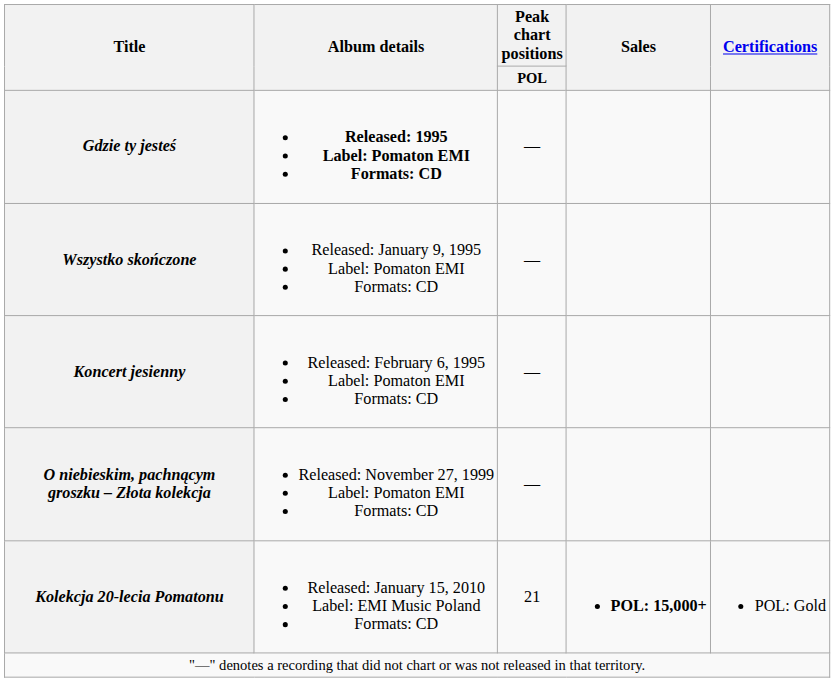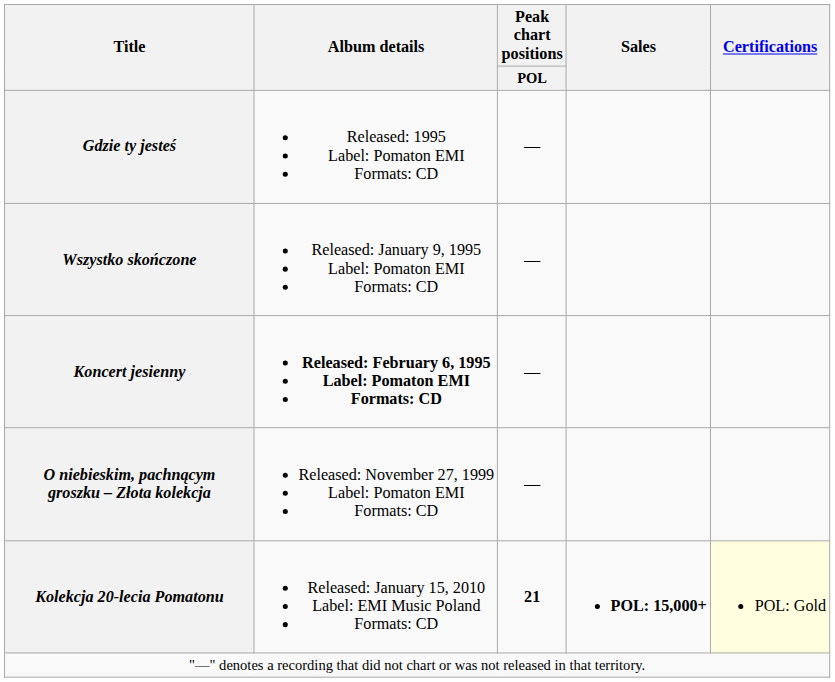(376, 156) bold -> (376, 156) normal
(376, 381) normal -> (376, 381) bold
(532, 596) normal -> (532, 596) bold
(770, 606) no background -> (770, 606) lightyellow background
